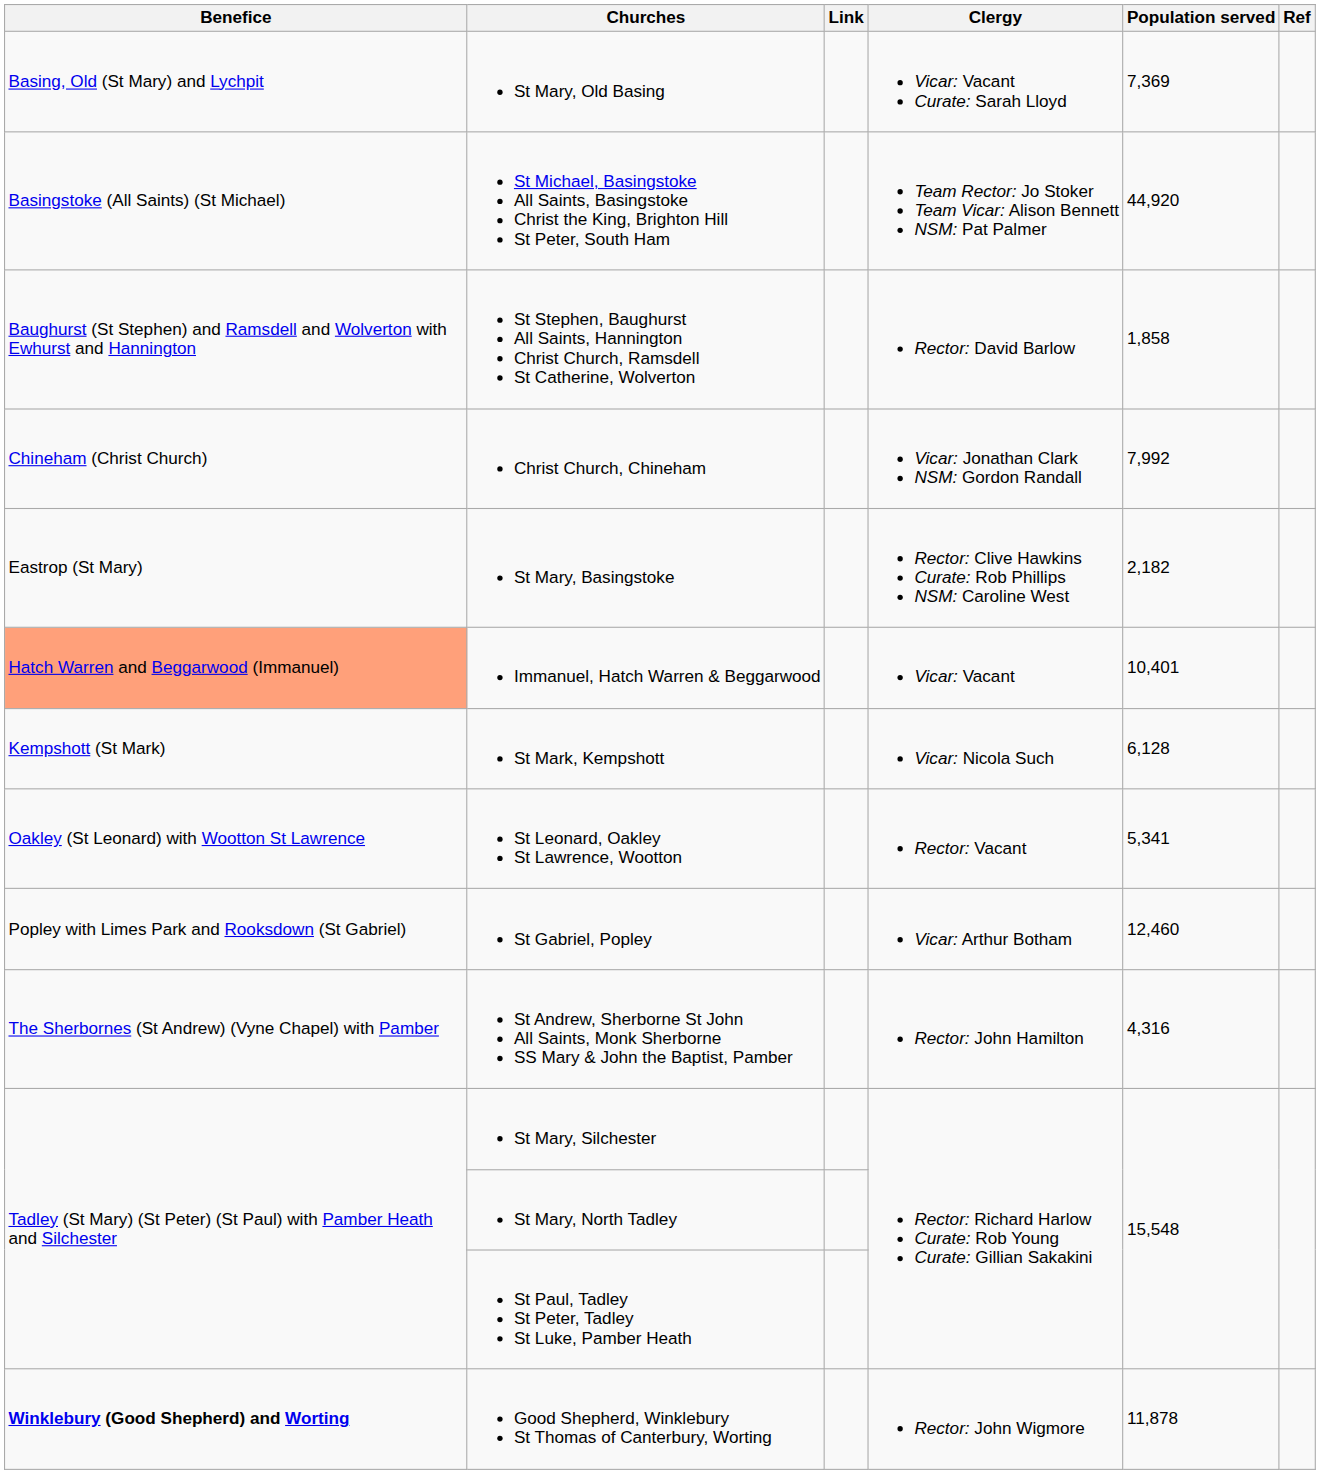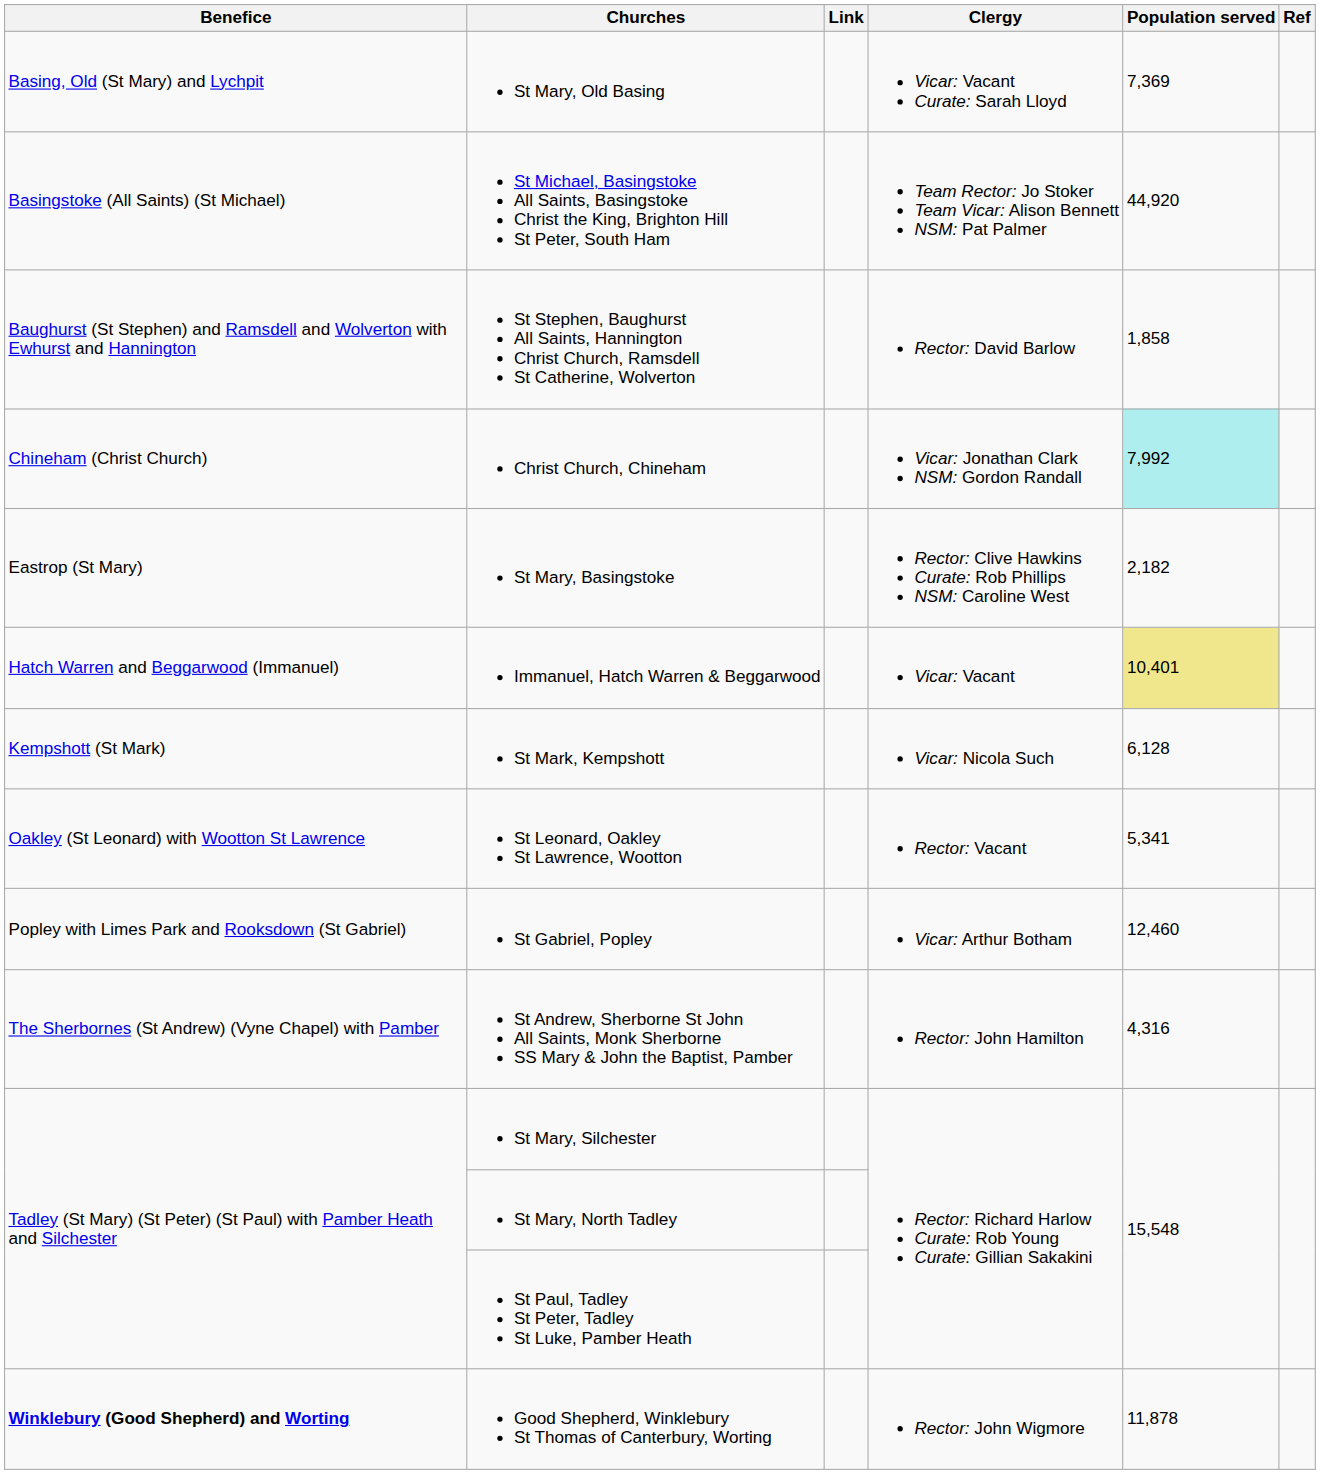(1148, 458) no background -> (1148, 458) paleturquoise background
(174, 667) lightsalmon background -> (174, 667) no background
(1153, 667) no background -> (1153, 667) khaki background
